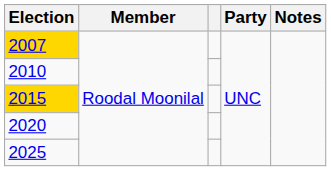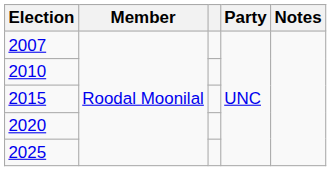(27, 44) gold background -> (27, 44) no background
(27, 98) gold background -> (27, 98) no background
